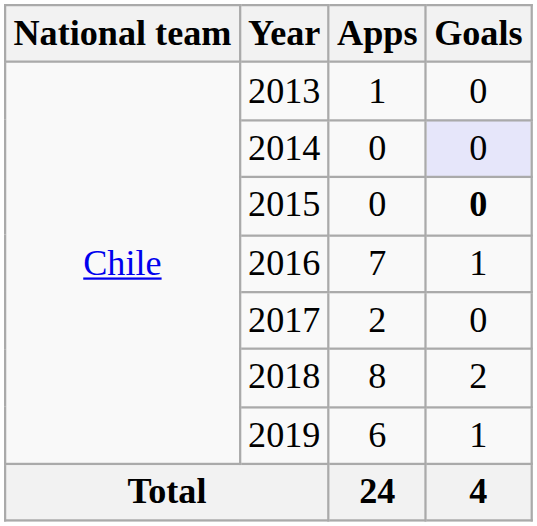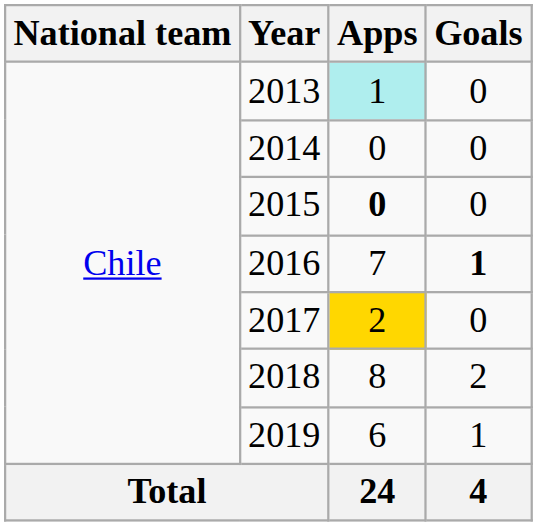(377, 90) no background -> (377, 90) paleturquoise background
(478, 147) lavender background -> (478, 147) no background
(377, 205) normal -> (377, 205) bold
(478, 205) bold -> (478, 205) normal
(478, 262) normal -> (478, 262) bold
(377, 319) no background -> (377, 319) gold background
